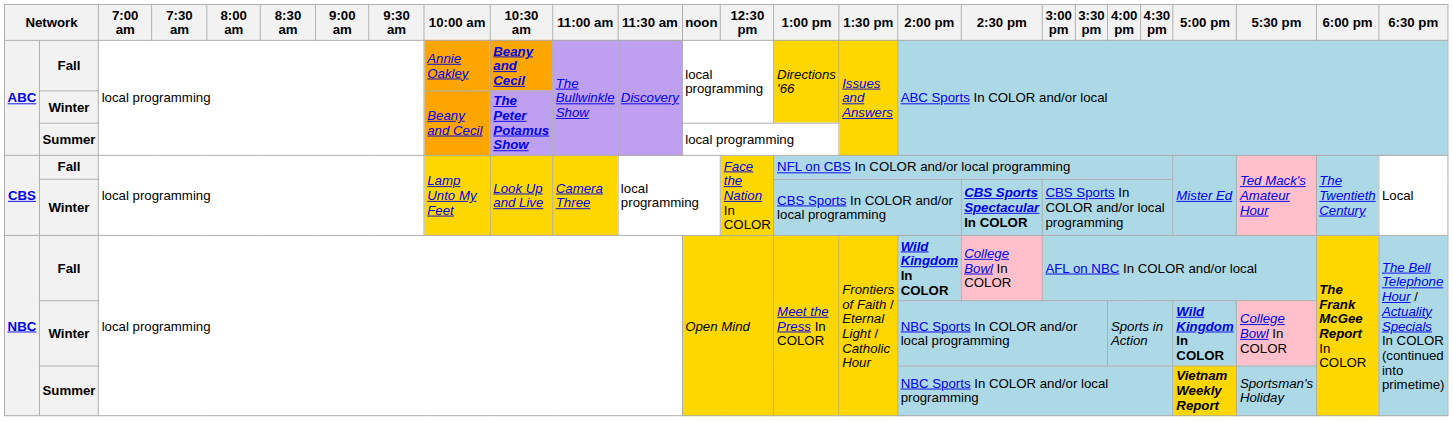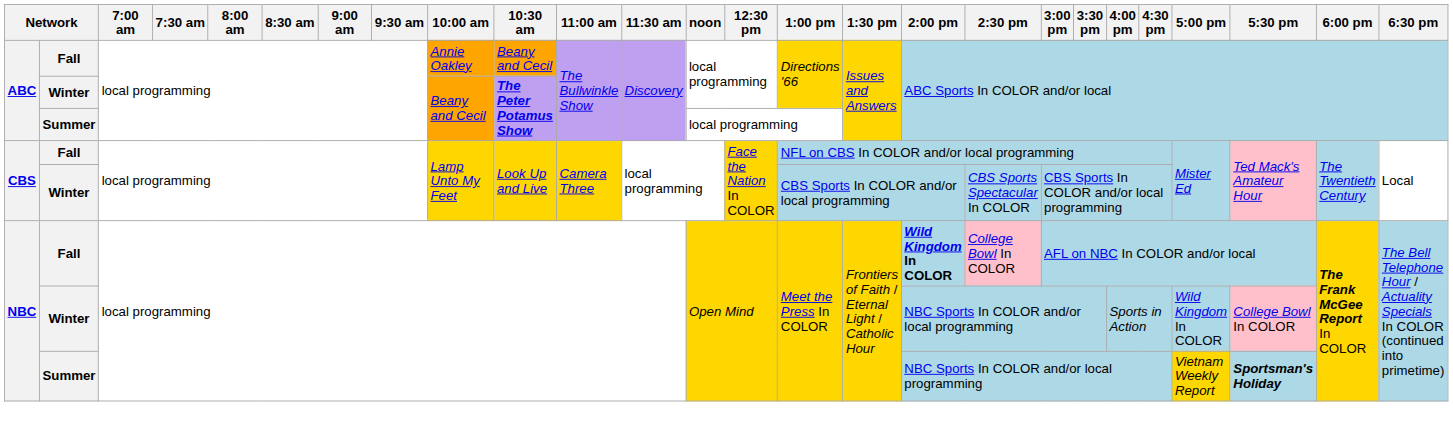(513, 66) bold -> (525, 58) normal
(1002, 208) bold -> (1003, 193) normal
(1205, 333) bold -> (1201, 319) normal
(1202, 391) bold -> (1199, 376) normal
(1276, 391) normal -> (1273, 376) bold
